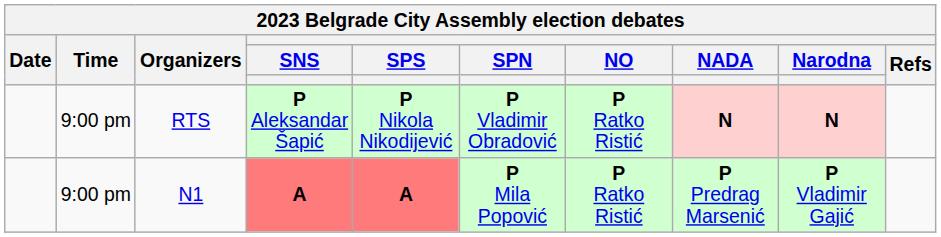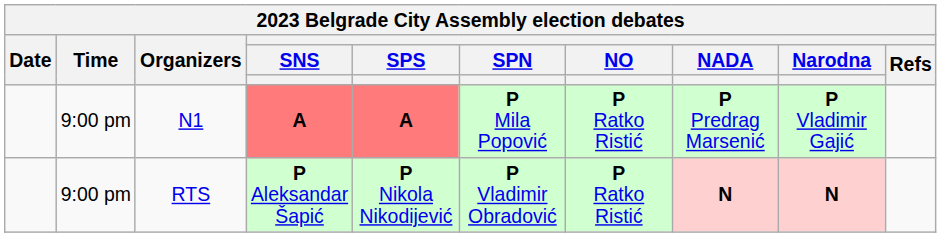rows swapped: (191, 121) <-> (191, 194)
